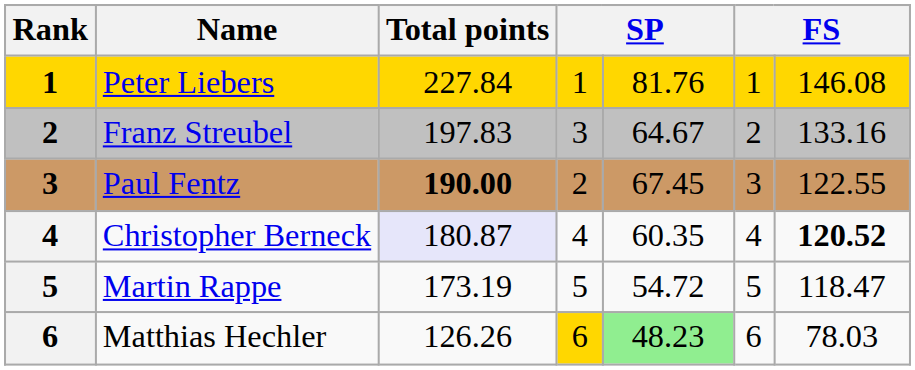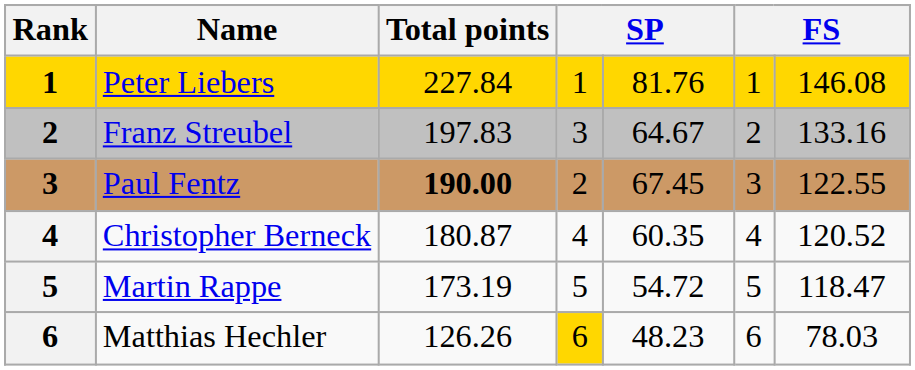(468, 235) lavender background -> (468, 235) no background
(842, 235) bold -> (842, 235) normal
(668, 337) lightgreen background -> (668, 337) no background
